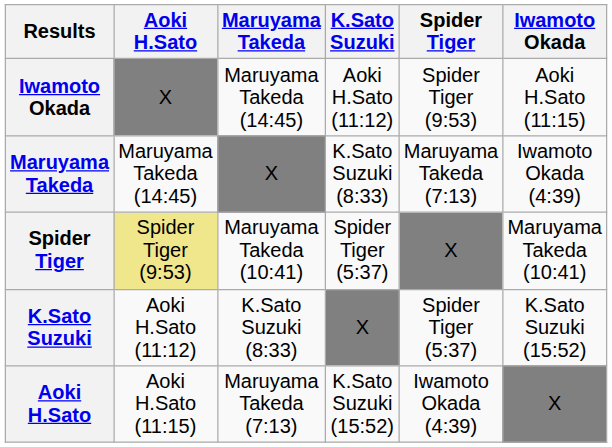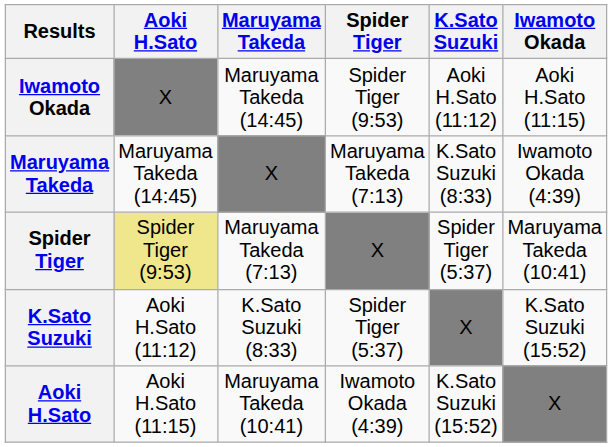columns swapped: (451, 31) <-> (362, 31)
(271, 250) Maruyama Takeda (10:41) -> (271, 250) Maruyama Takeda (7:13)
(271, 403) Maruyama Takeda (7:13) -> (271, 403) Maruyama Takeda (10:41)
